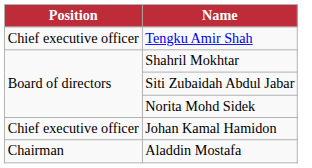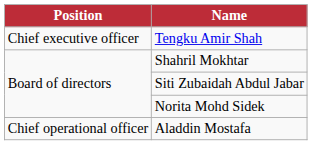- row: (211, 128)
(36, 151) Chairman -> (78, 128) Chief operational officer
